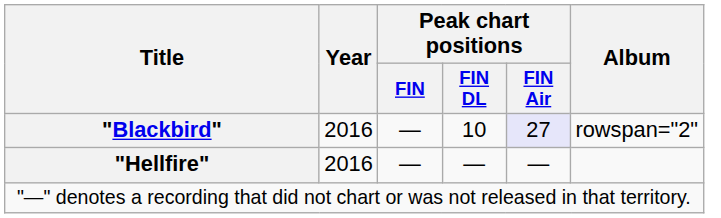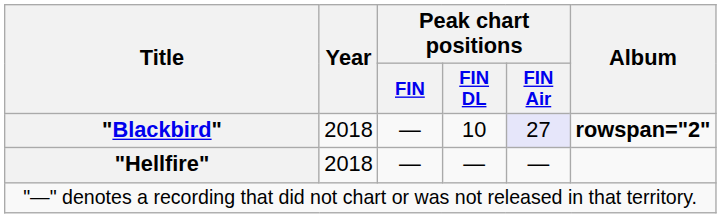(349, 130) 2016 -> (349, 130) 2018
(637, 130) normal -> (643, 130) bold
(349, 164) 2016 -> (349, 164) 2018
